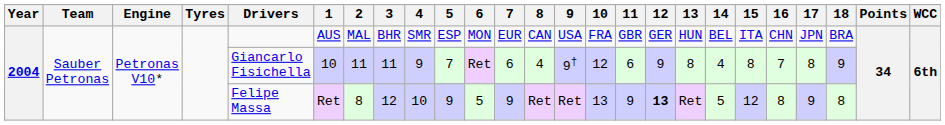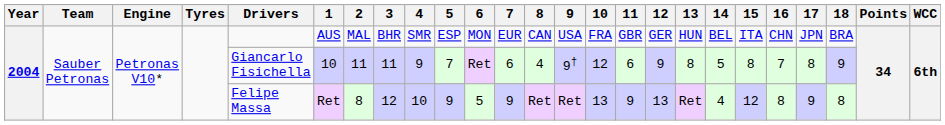(721, 66) 4 -> (721, 66) 5
(660, 102) bold -> (660, 102) normal
(721, 102) 5 -> (721, 102) 4
